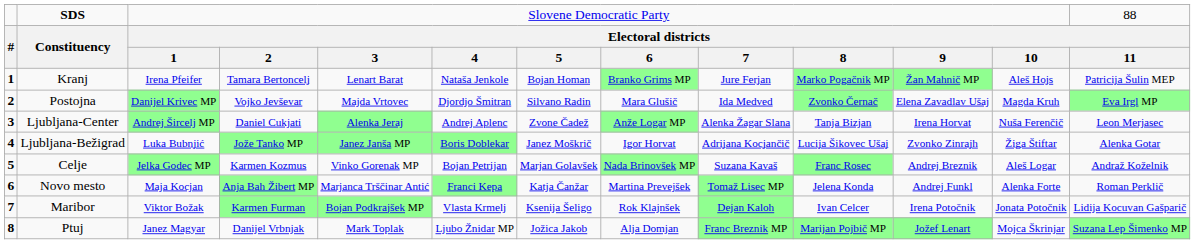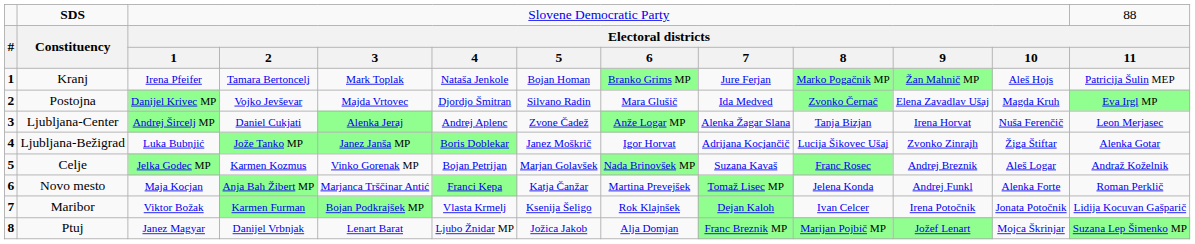(375, 79) Lenart Barat -> (375, 79) Mark Toplak
(375, 228) Mark Toplak -> (375, 228) Lenart Barat
